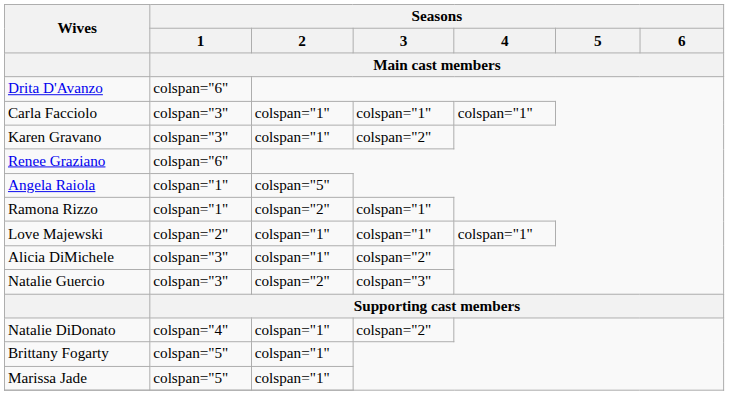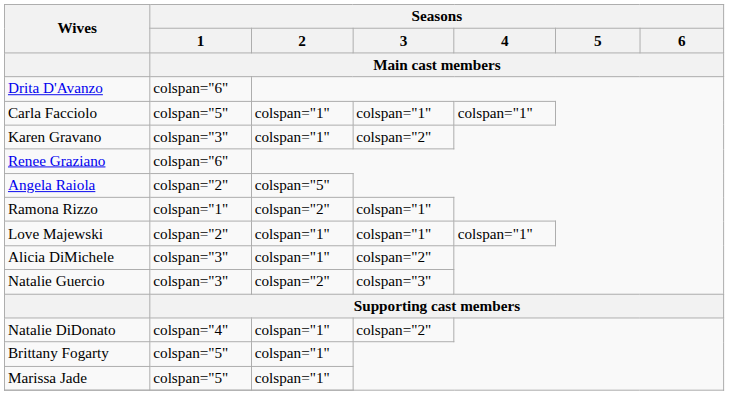(191, 112) colspan="3" -> (191, 112) colspan="5"
(191, 185) colspan="1" -> (191, 185) colspan="2"
